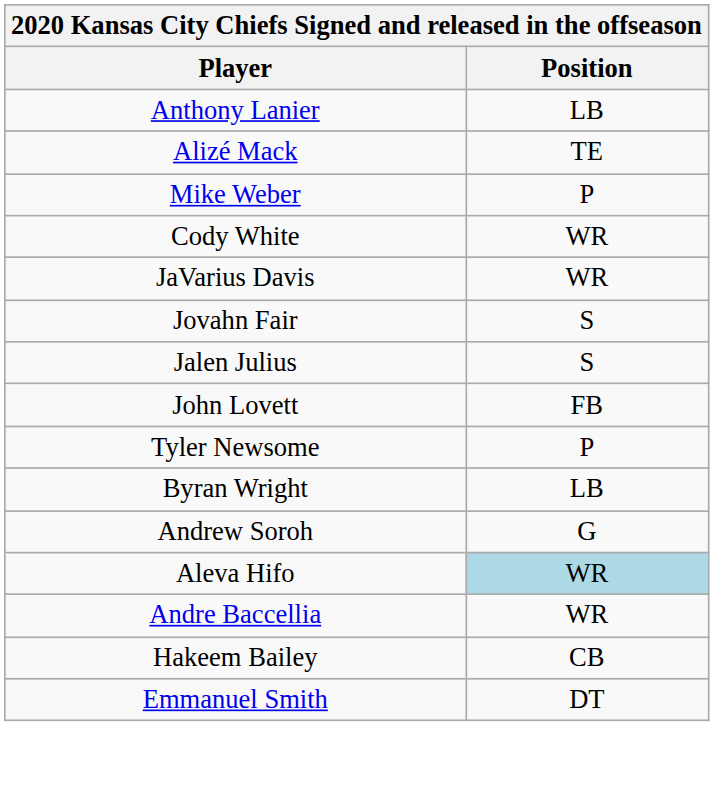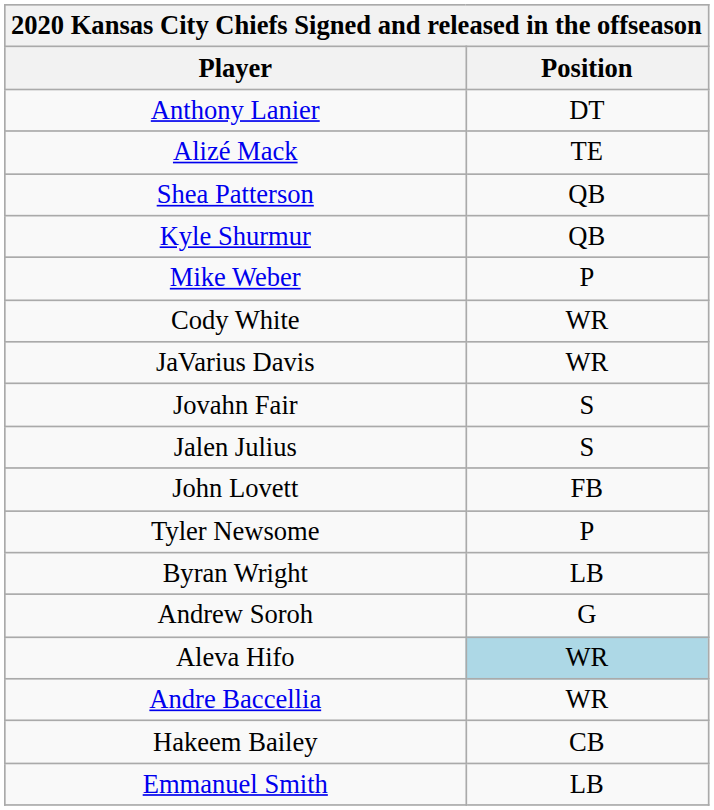(587, 109) LB -> (587, 109) DT
+ row: (235, 194)
+ row: (235, 236)
(587, 699) DT -> (587, 783) LB
